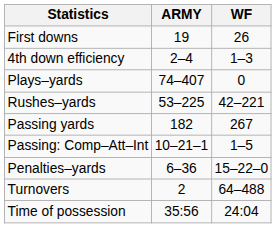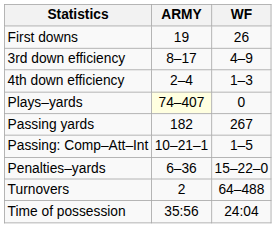+ row: (66, 59)
(181, 80) no background -> (181, 102) lightyellow background
- row: (52, 102)
